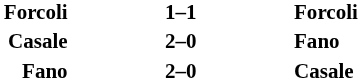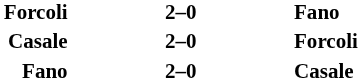(181, 12) 1–1 -> (181, 12) 2–0
(326, 12) Forcoli -> (317, 12) Fano
(317, 41) Fano -> (326, 41) Forcoli
